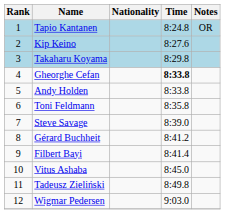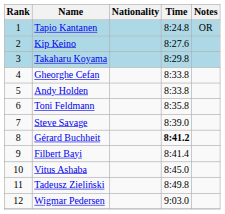(177, 75) bold -> (177, 75) normal
(177, 138) normal -> (177, 138) bold
